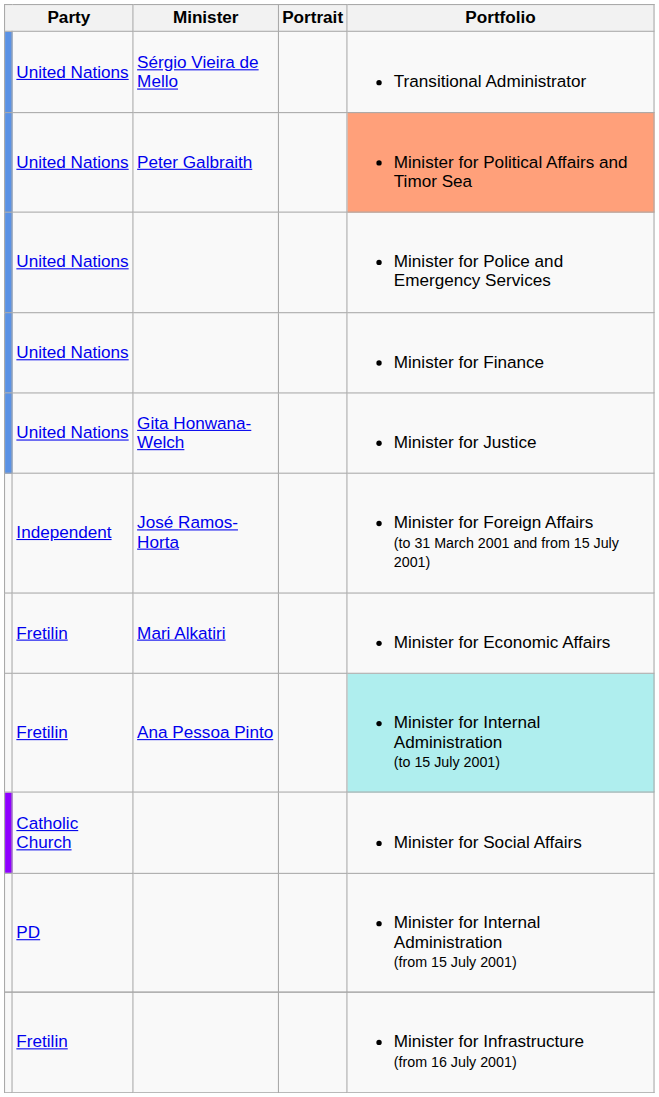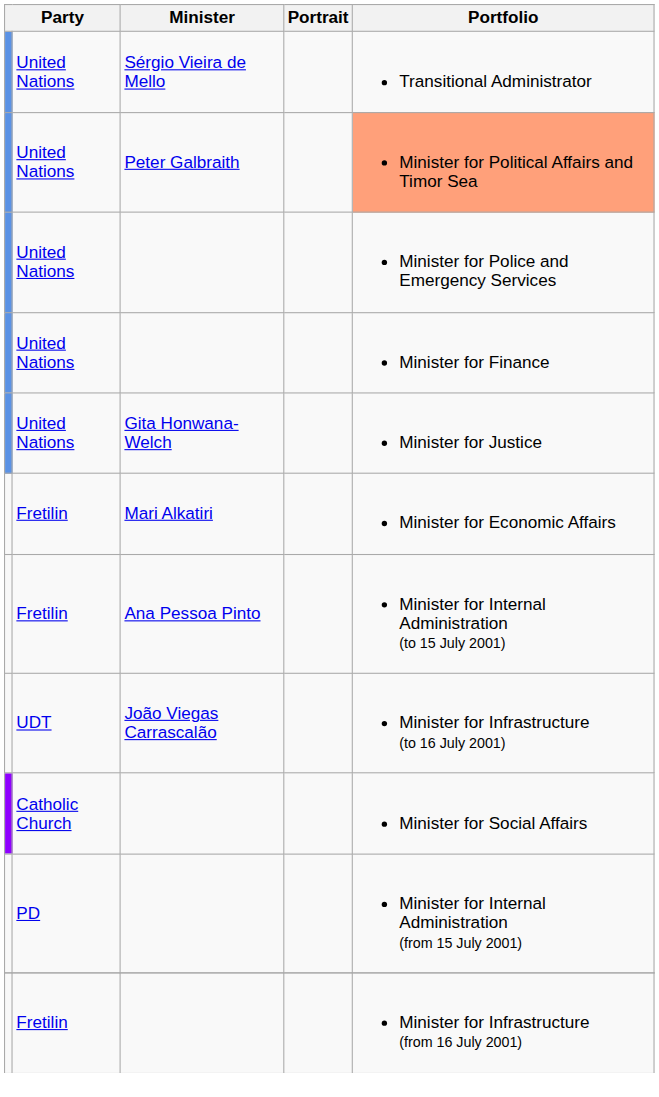- row: (64, 533)
(501, 743) paleturquoise background -> (503, 623) no background
+ row: (34, 723)
